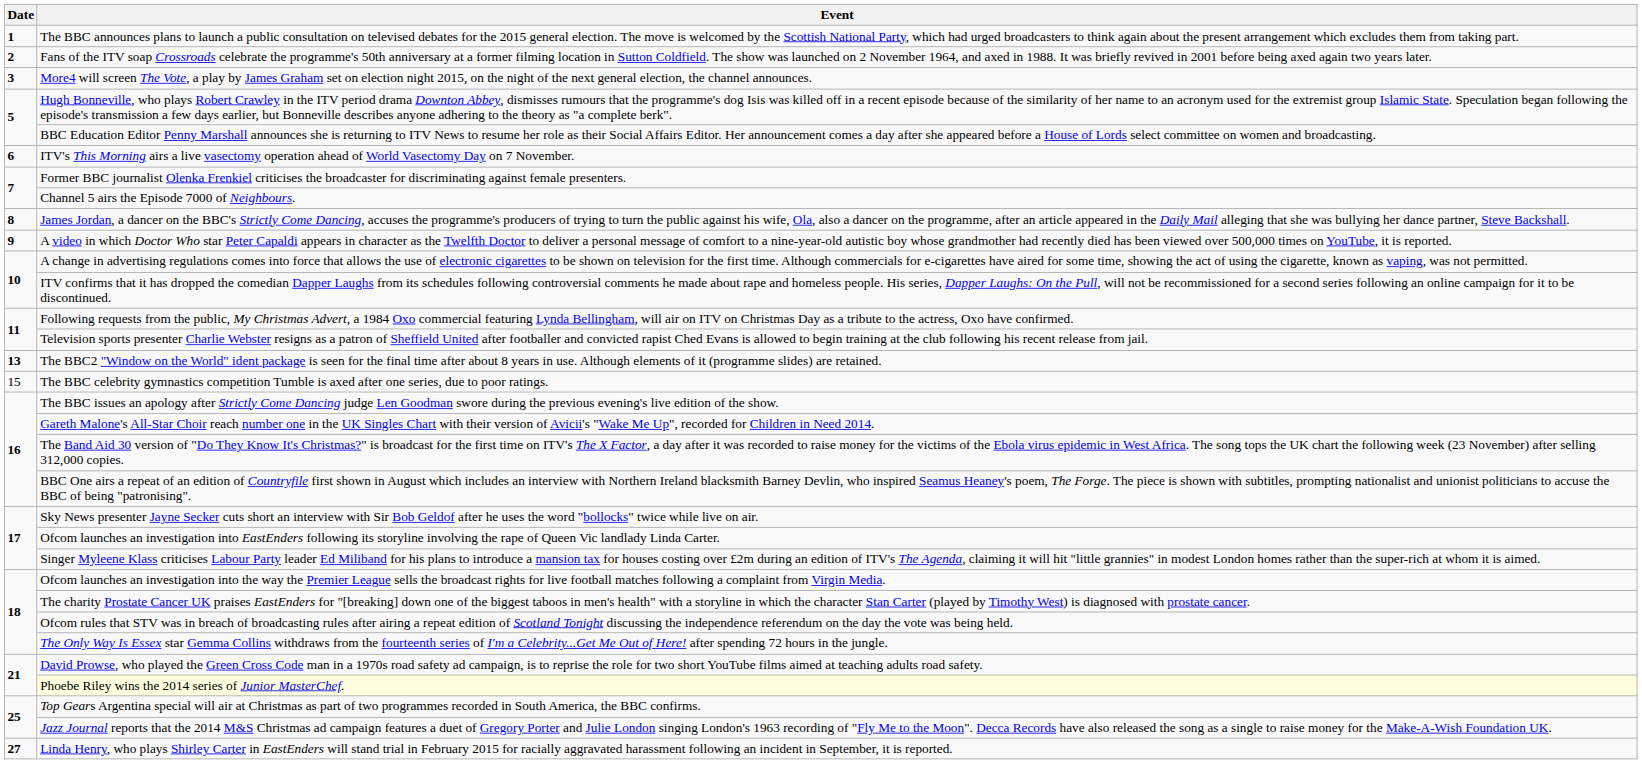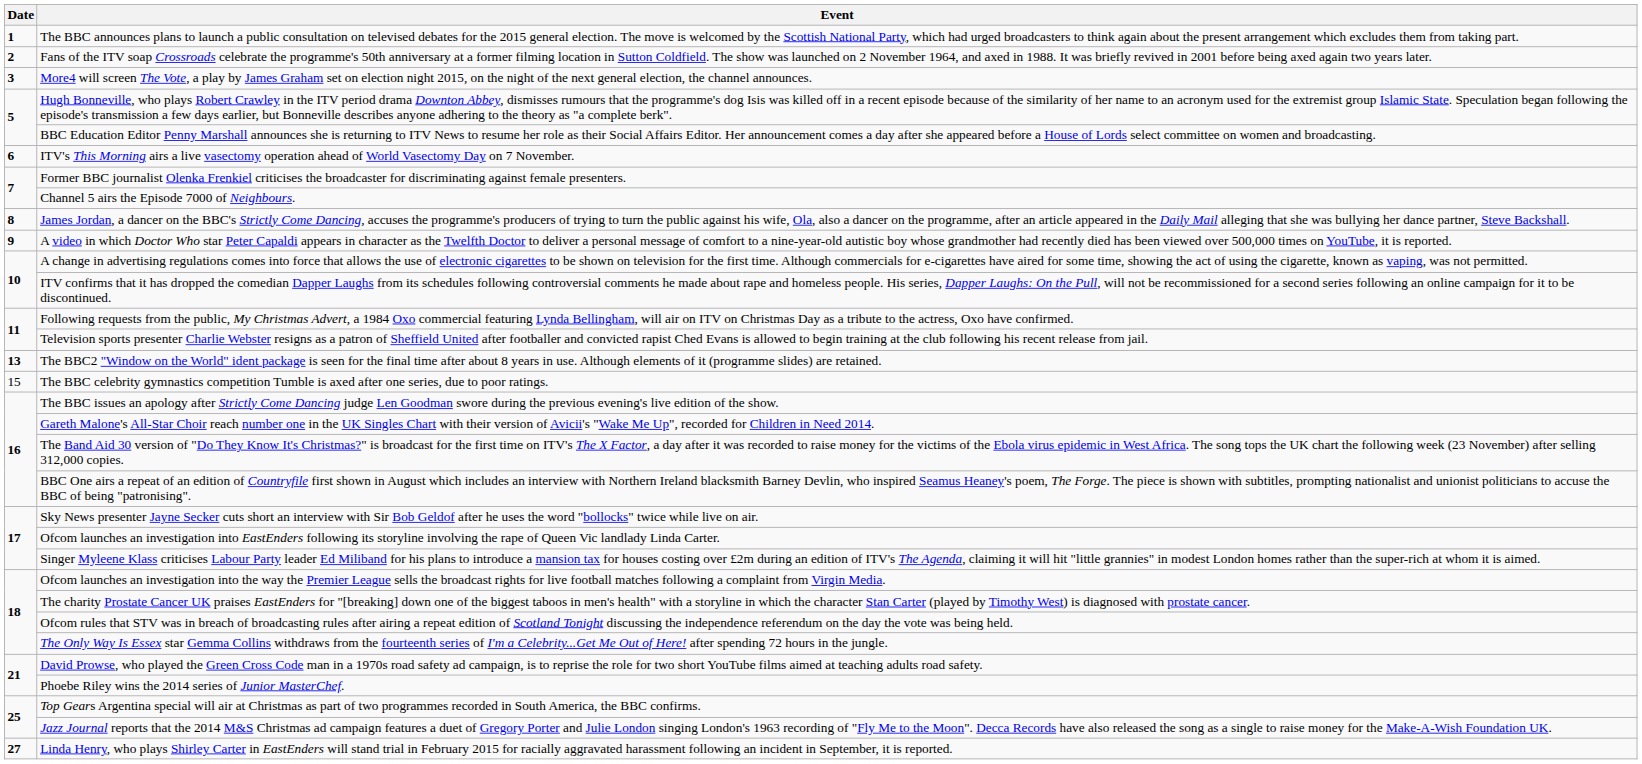(192, 685) lightyellow background -> (192, 685) no background
